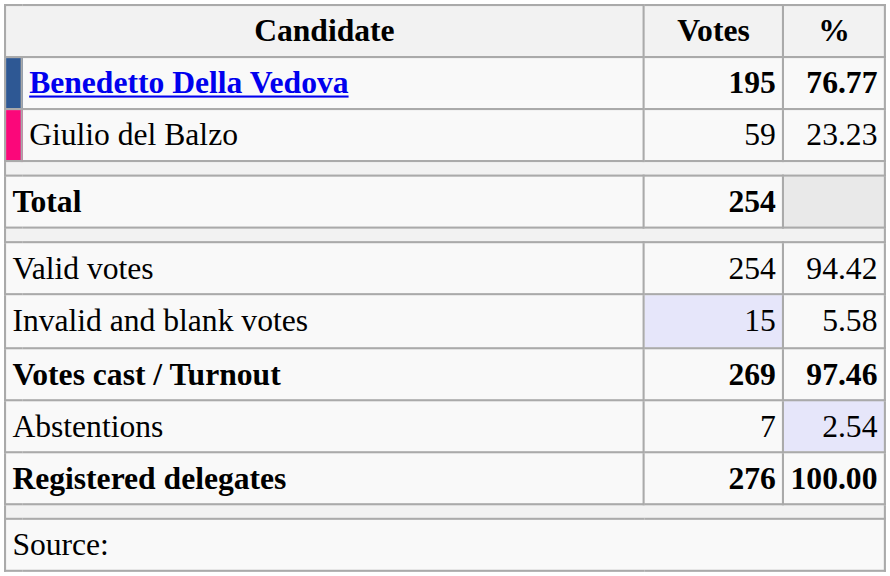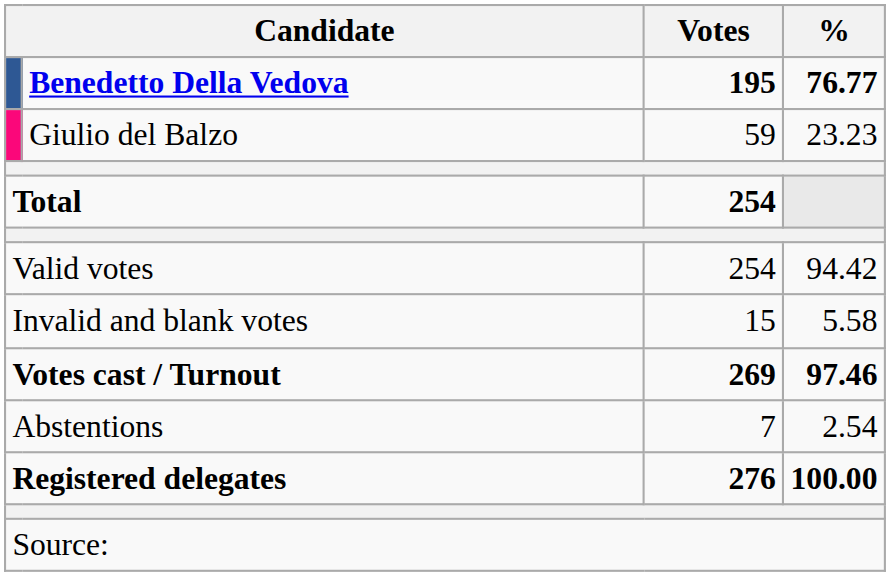(760, 320) lavender background -> (760, 320) no background
(850, 425) lavender background -> (850, 425) no background
